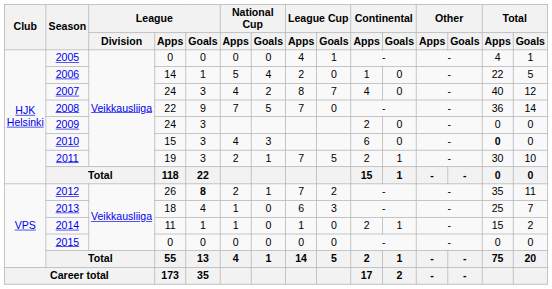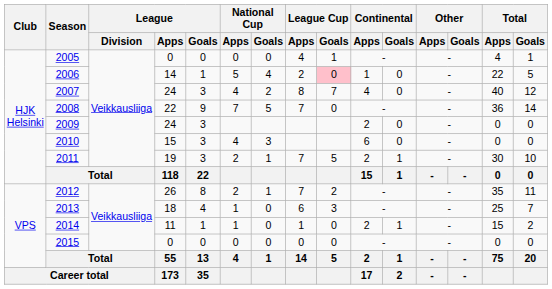(334, 74) no background -> (334, 74) pink background
(498, 141) bold -> (498, 141) normal
(203, 192) bold -> (203, 192) normal
